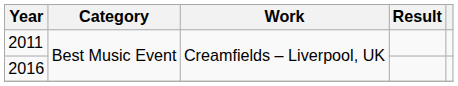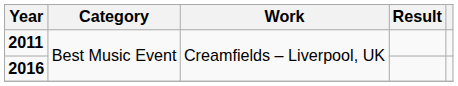(26, 42) normal -> (26, 42) bold
(26, 68) normal -> (26, 68) bold
